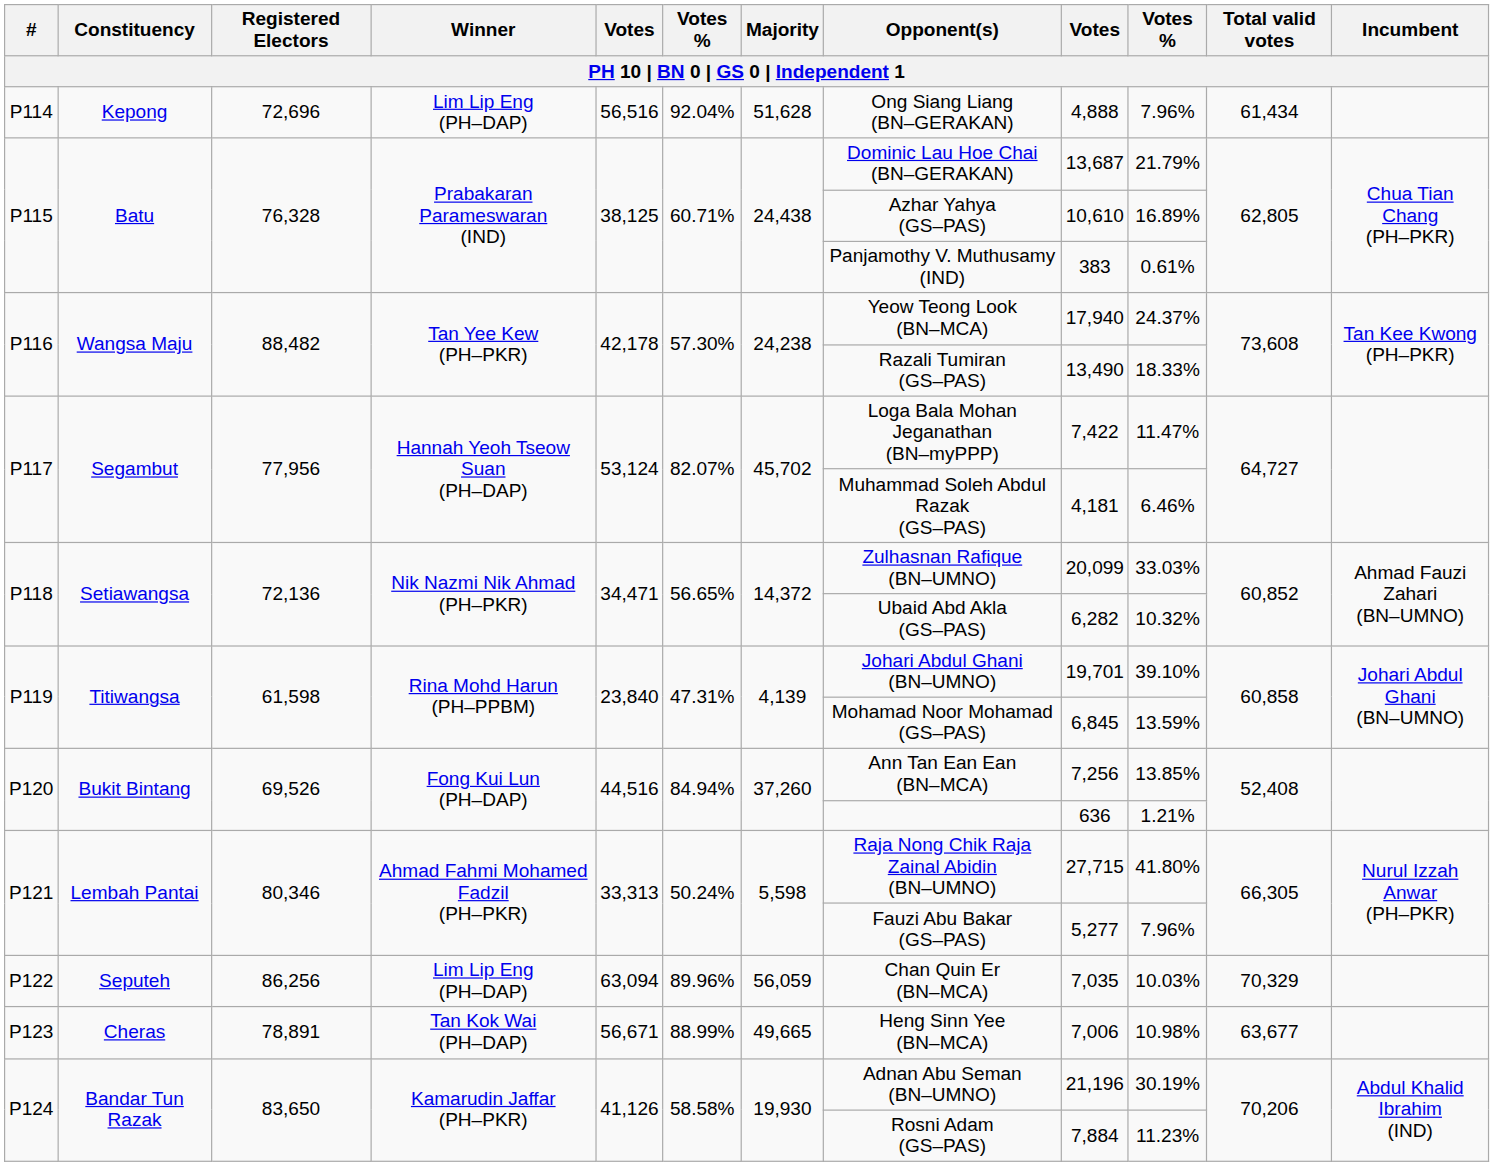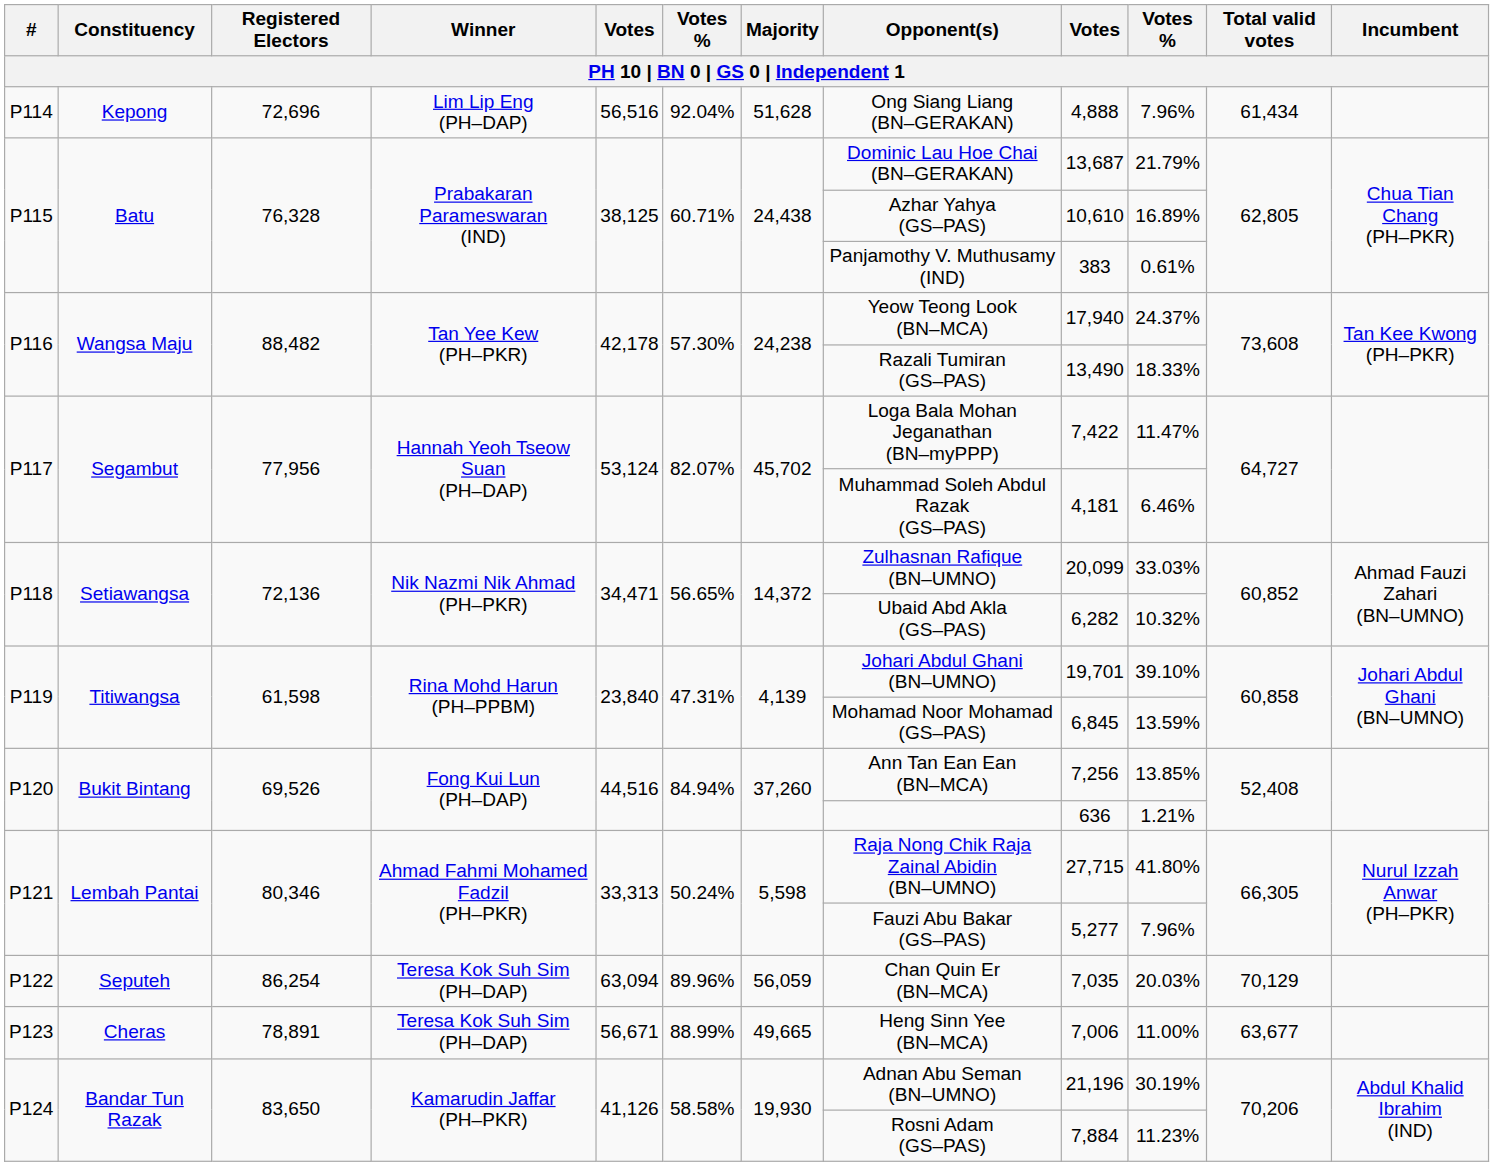(291, 980) 86,256 -> (291, 980) 86,254
(483, 980) Lim Lip Eng (PH–DAP) -> (483, 980) Teresa Kok Suh Sim (PH–DAP)
(1168, 980) 10.03% -> (1168, 980) 20.03%
(1269, 980) 70,329 -> (1269, 980) 70,129
(483, 1032) Tan Kok Wai (PH–DAP) -> (483, 1032) Teresa Kok Suh Sim (PH–DAP)
(1168, 1032) 10.98% -> (1168, 1032) 11.00%
